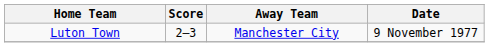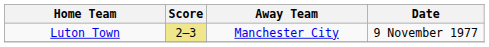(186, 33) no background -> (186, 33) khaki background
